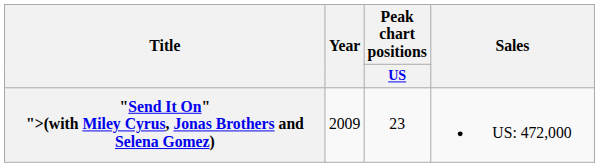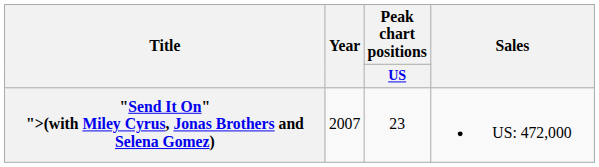(345, 124) 2009 -> (345, 124) 2007
